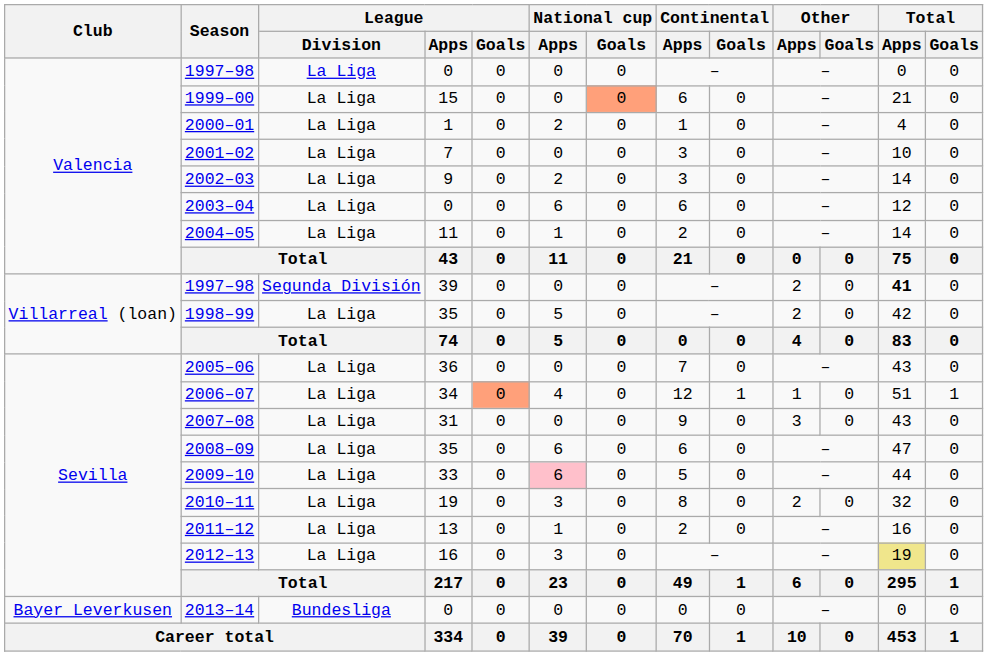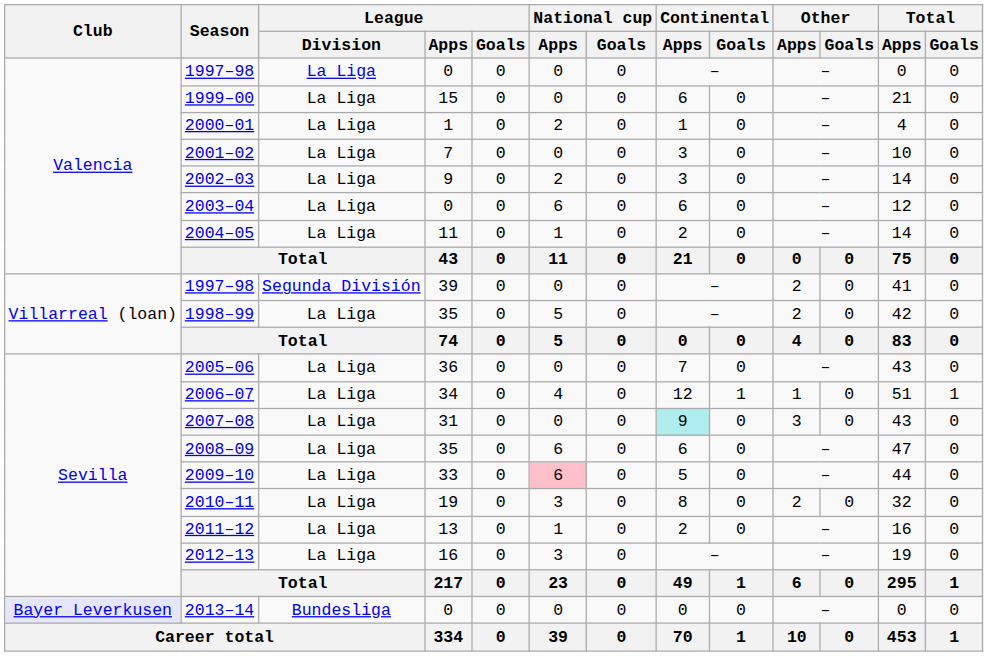(622, 99) lightsalmon background -> (622, 99) no background
(902, 287) bold -> (902, 287) normal
(501, 395) lightsalmon background -> (501, 395) no background
(683, 422) no background -> (683, 422) paleturquoise background
(902, 556) khaki background -> (902, 556) no background
(93, 610) no background -> (93, 610) lavender background
